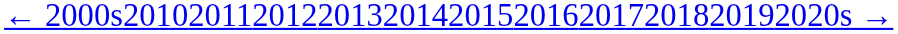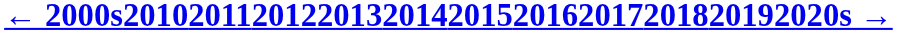(449, 15) normal -> (448, 15) bold
